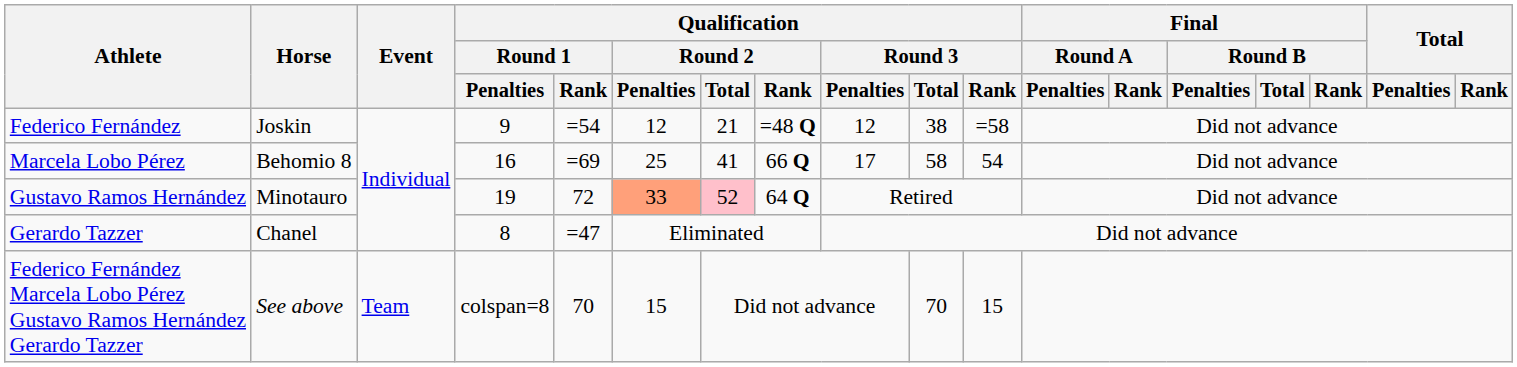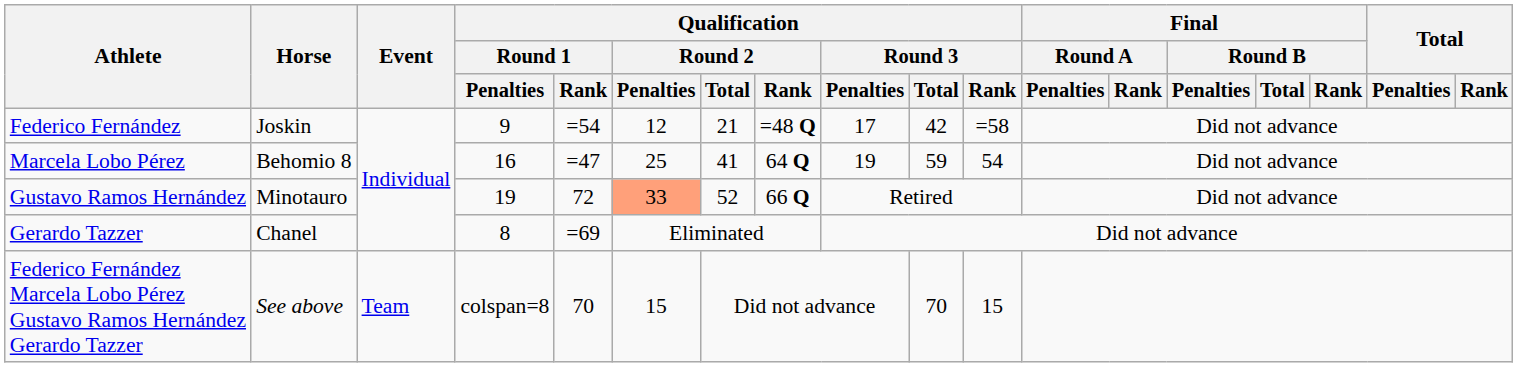(865, 125) 12 -> (865, 125) 17
(936, 125) 38 -> (936, 125) 42
(583, 161) =69 -> (583, 161) =47
(788, 161) 66 Q -> (788, 161) 64 Q
(865, 161) 17 -> (865, 161) 19
(936, 161) 58 -> (936, 161) 59
(727, 196) pink background -> (727, 196) no background
(788, 196) 64 Q -> (788, 196) 66 Q
(583, 232) =47 -> (583, 232) =69
